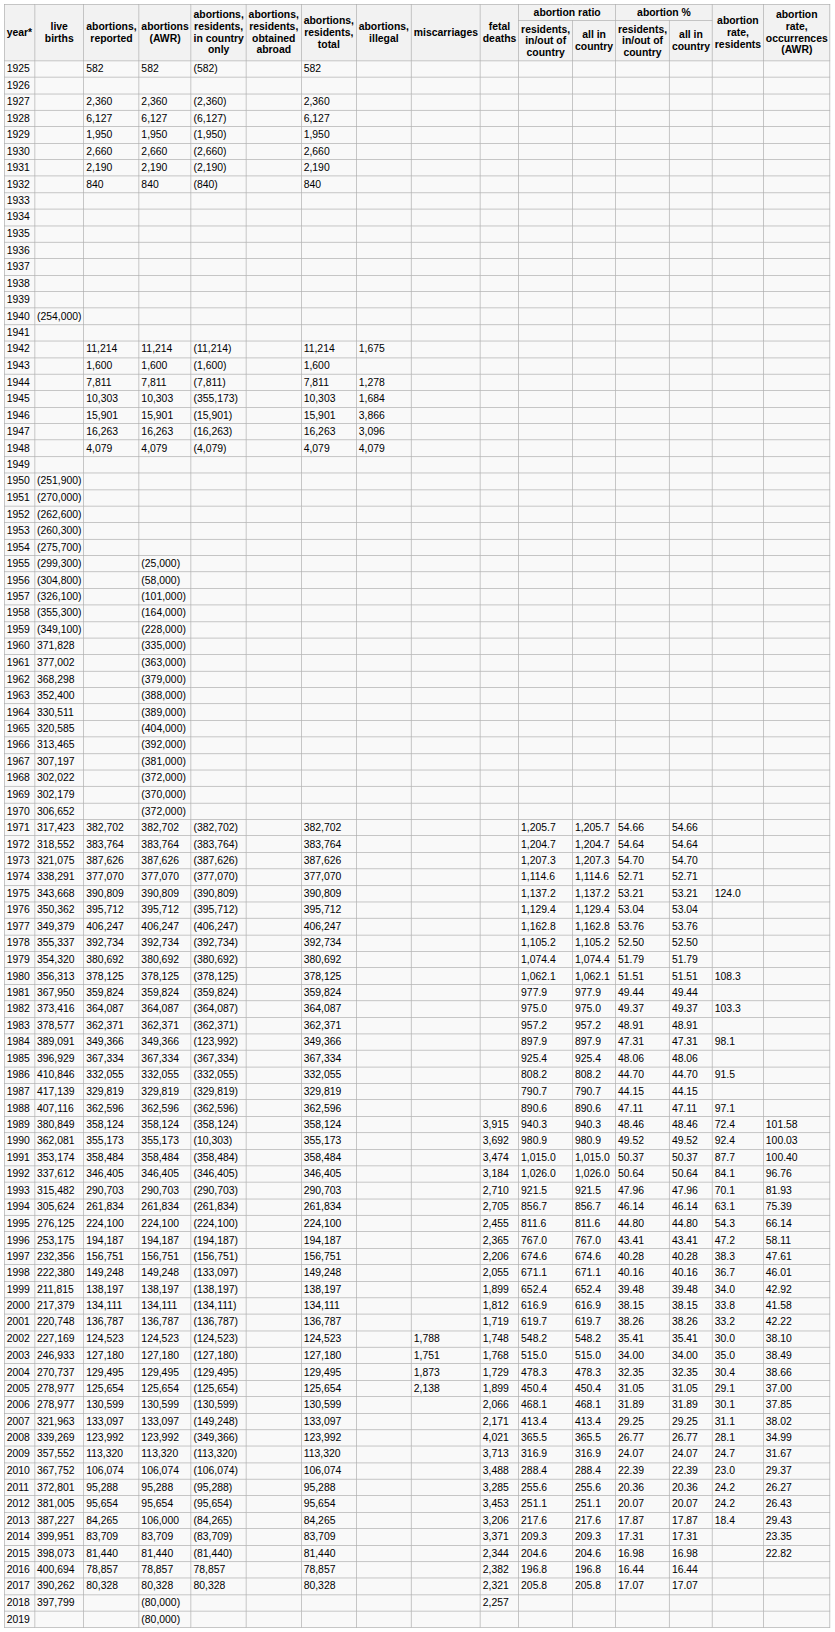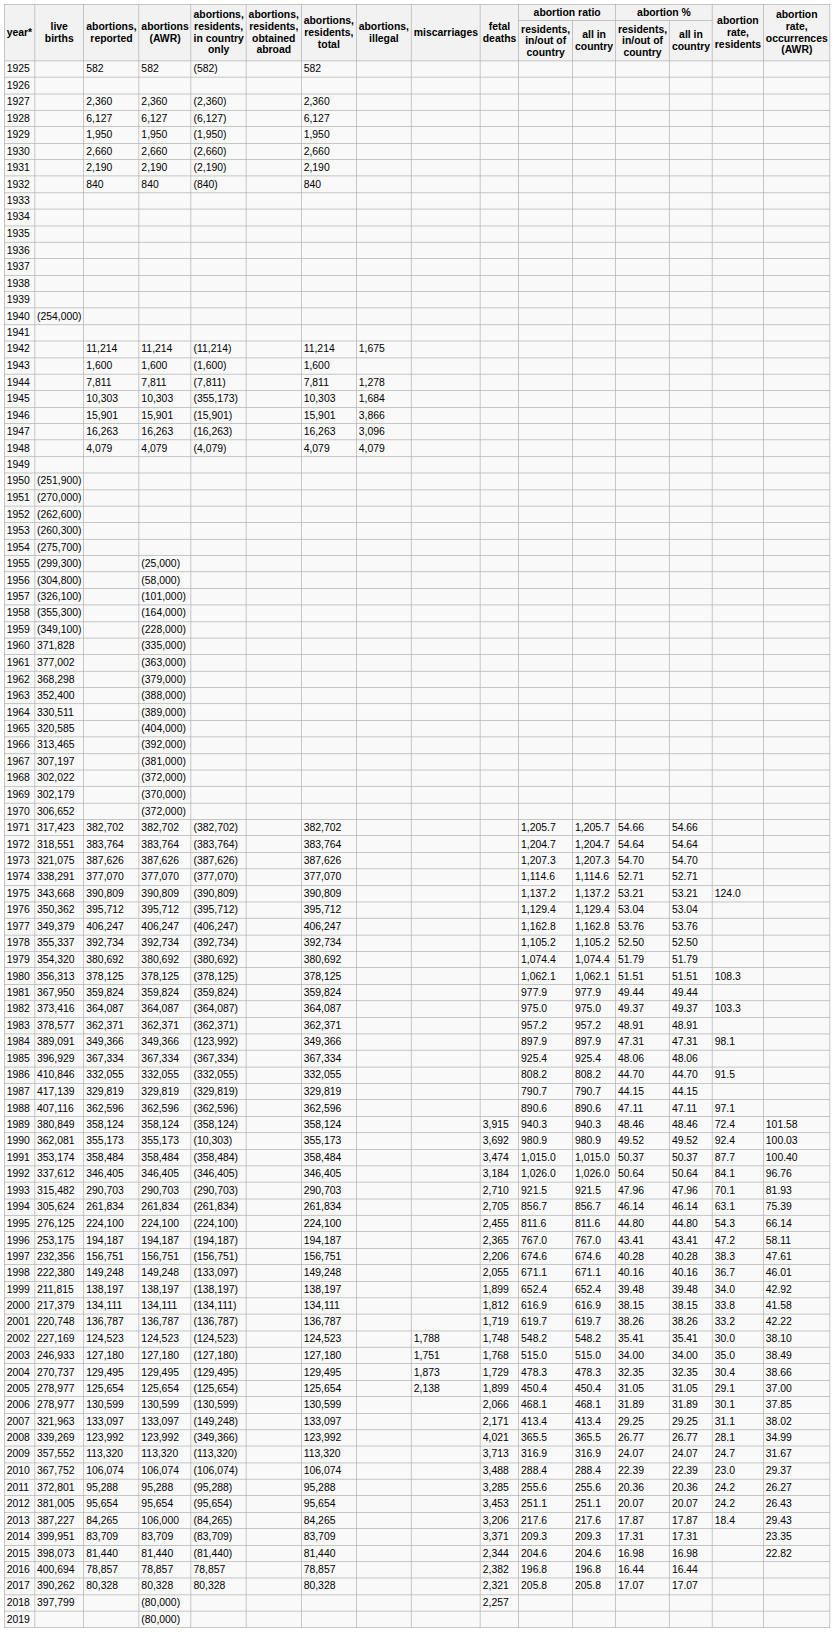(56, 844) 318,552 -> (56, 844) 318,551
